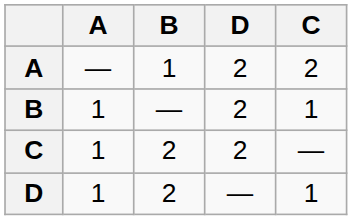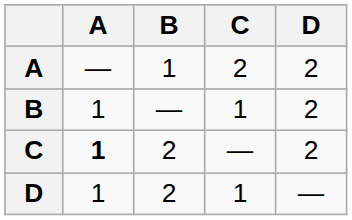columns swapped: (311, 25) <-> (240, 25)
(98, 151) normal -> (98, 151) bold
